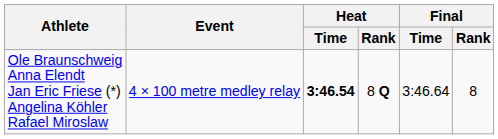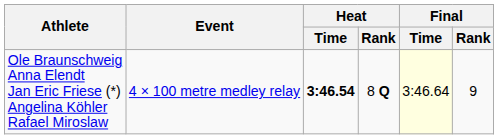(426, 92) no background -> (426, 92) lightyellow background
(473, 92) 8 -> (473, 92) 9
